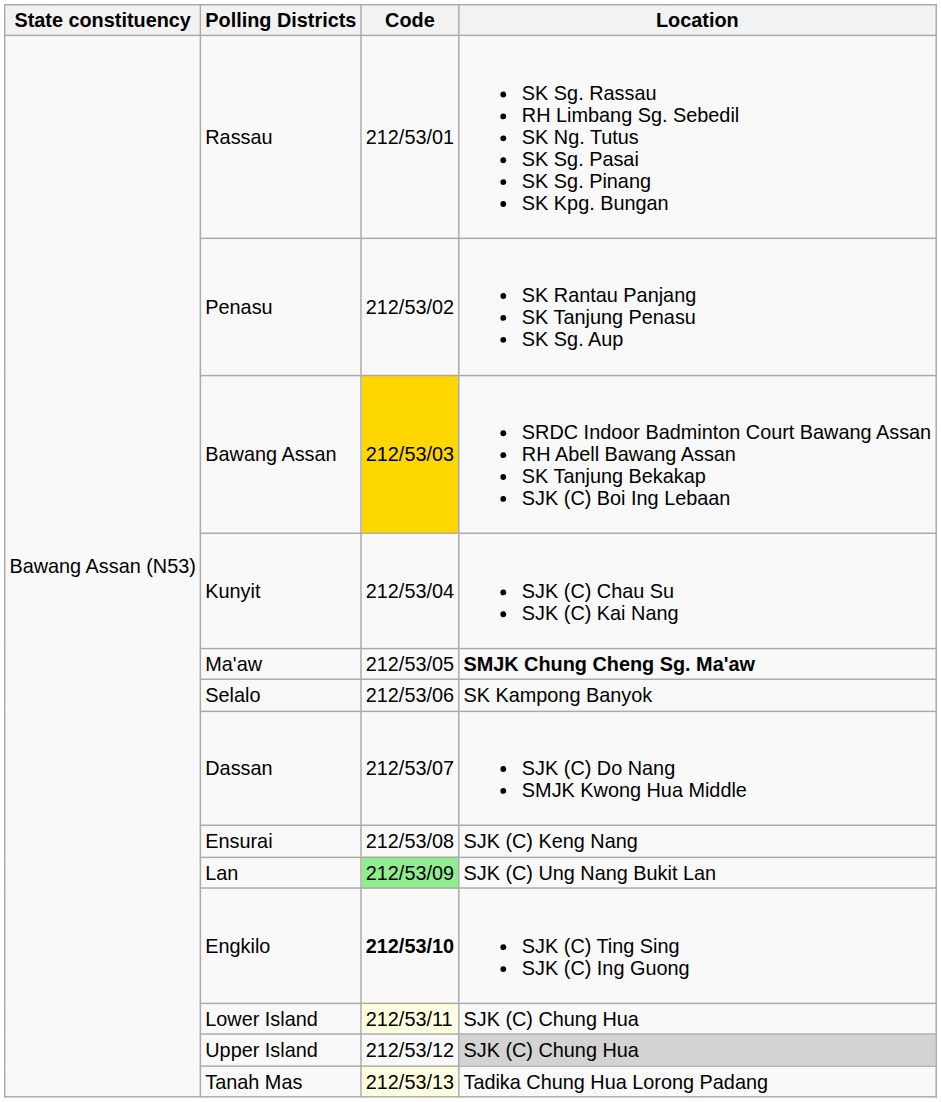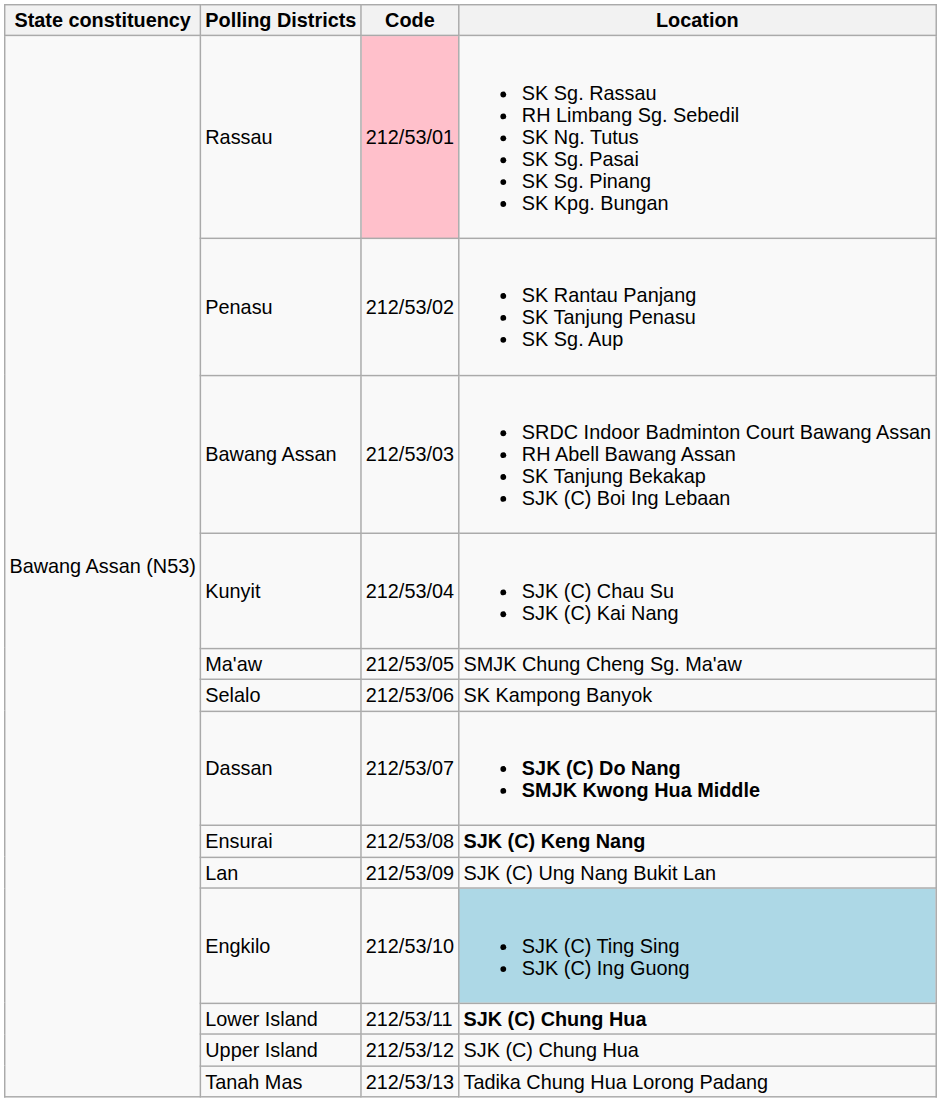(410, 137) no background -> (410, 137) pink background
(410, 454) gold background -> (410, 454) no background
(609, 664) bold -> (603, 664) normal
(697, 779) normal -> (697, 779) bold
(551, 841) normal -> (554, 841) bold
(410, 872) lightgreen background -> (410, 872) no background
(410, 945) bold -> (410, 945) normal
(697, 956) no background -> (697, 956) lightblue background
(409, 1019) lightyellow background -> (409, 1019) no background
(551, 1019) normal -> (555, 1019) bold
(551, 1050) lightgrey background -> (551, 1050) no background
(410, 1081) lightyellow background -> (410, 1081) no background
